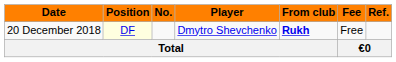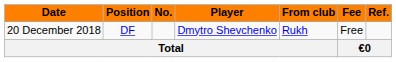(128, 30) lightyellow background -> (128, 30) no background
(296, 30) bold -> (295, 30) normal
